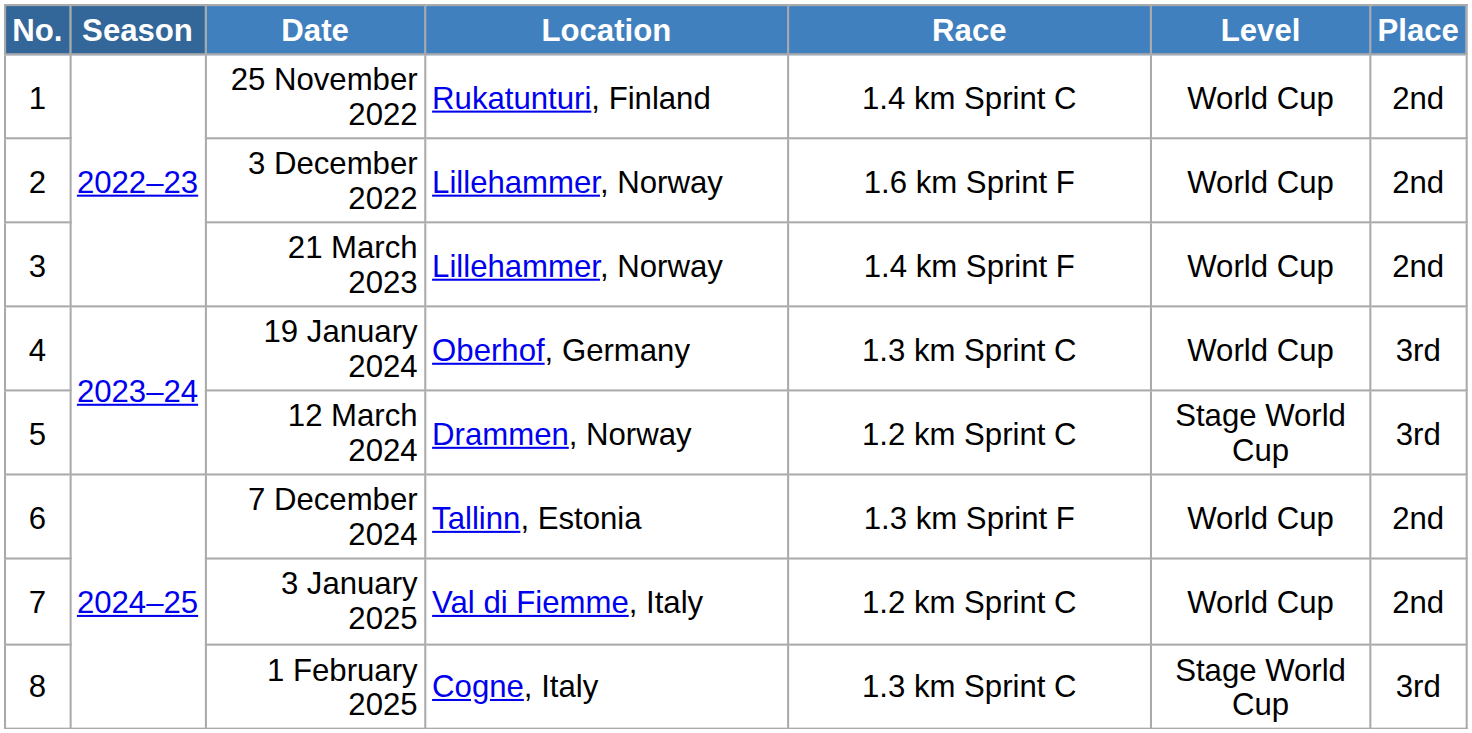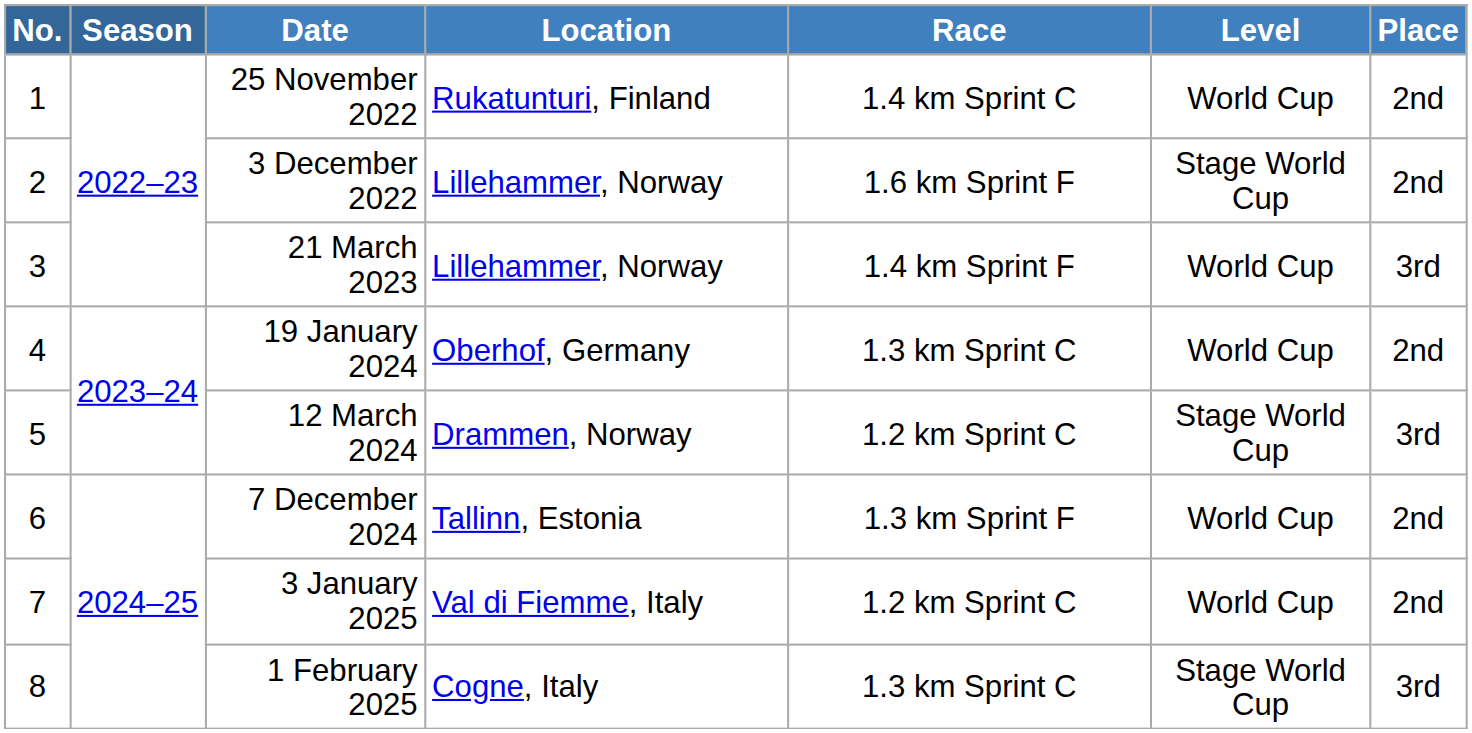(1261, 181) World Cup -> (1261, 181) Stage World Cup
(1418, 265) 2nd -> (1418, 265) 3rd
(1418, 349) 3rd -> (1418, 349) 2nd
